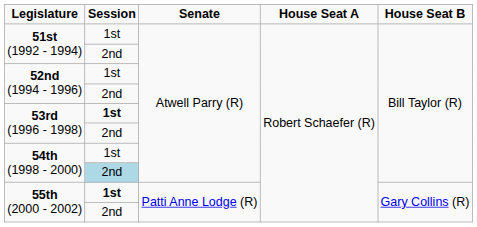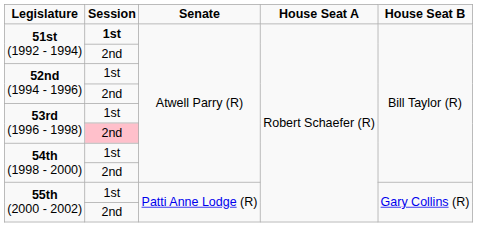(112, 34) normal -> (112, 34) bold
(112, 113) bold -> (112, 113) normal
(112, 133) no background -> (112, 133) pink background
(112, 172) lightblue background -> (112, 172) no background
(112, 192) bold -> (112, 192) normal
